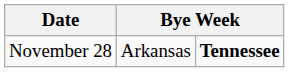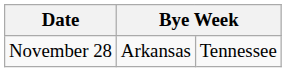(240, 51) bold -> (238, 51) normal
